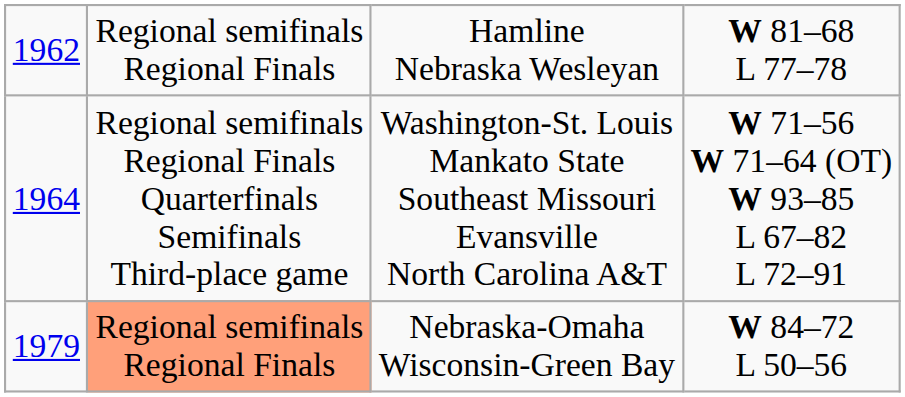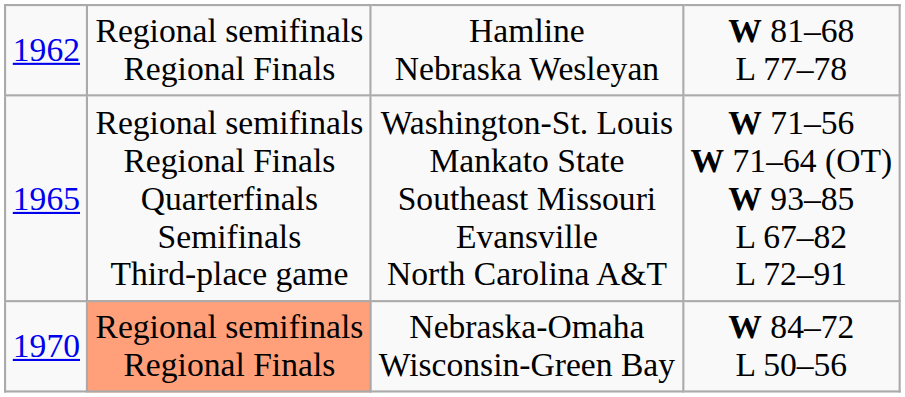(46, 197) 1964 -> (46, 197) 1965
(46, 345) 1979 -> (46, 345) 1970
